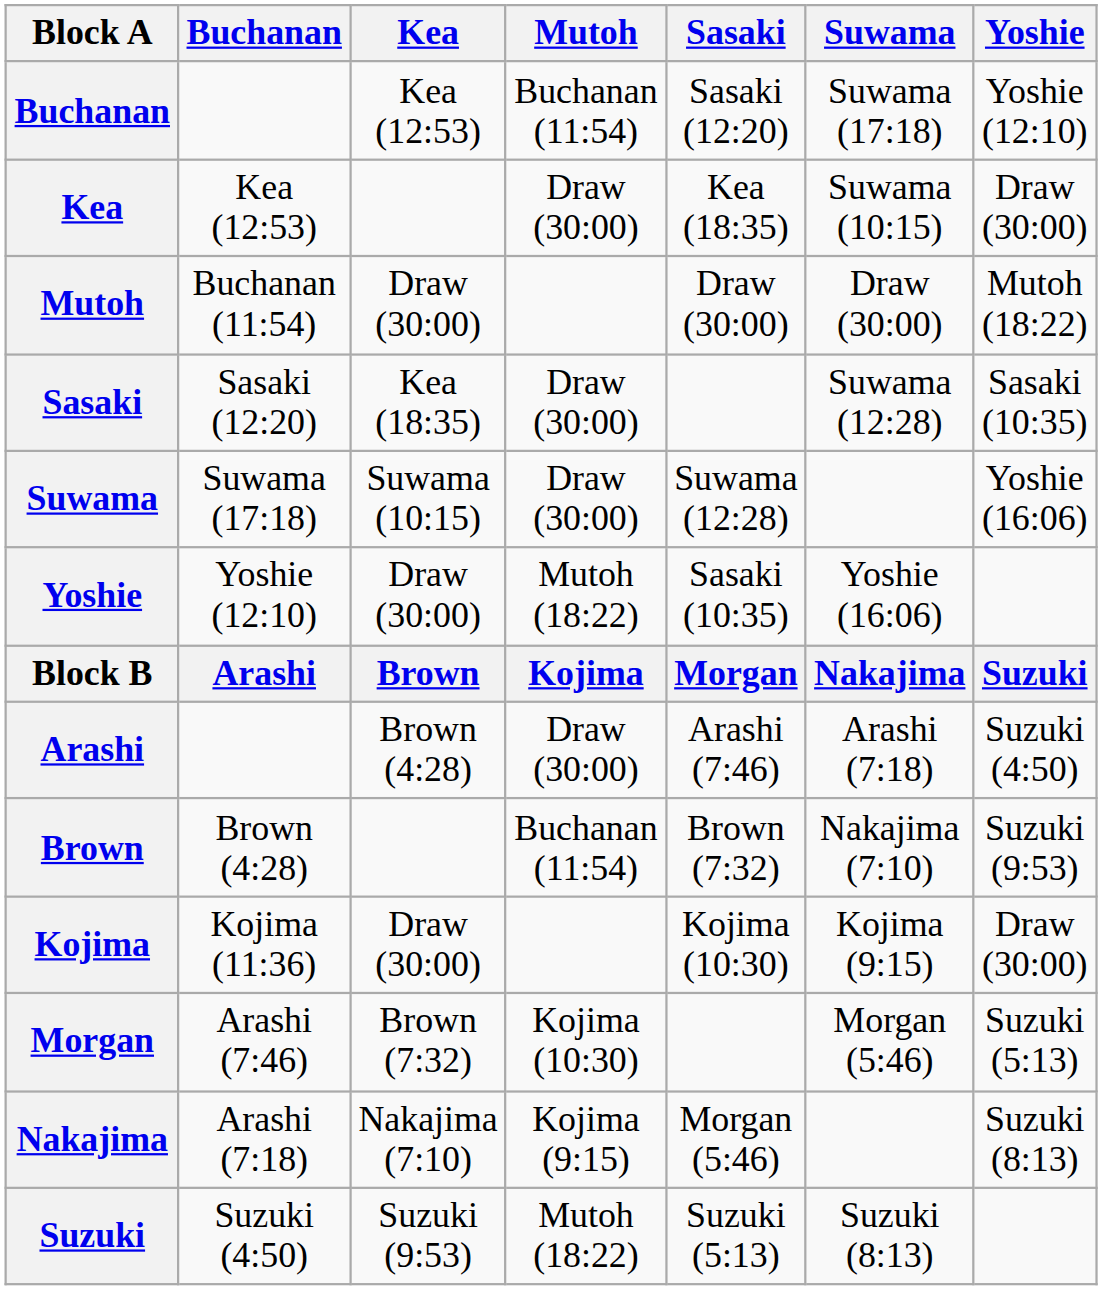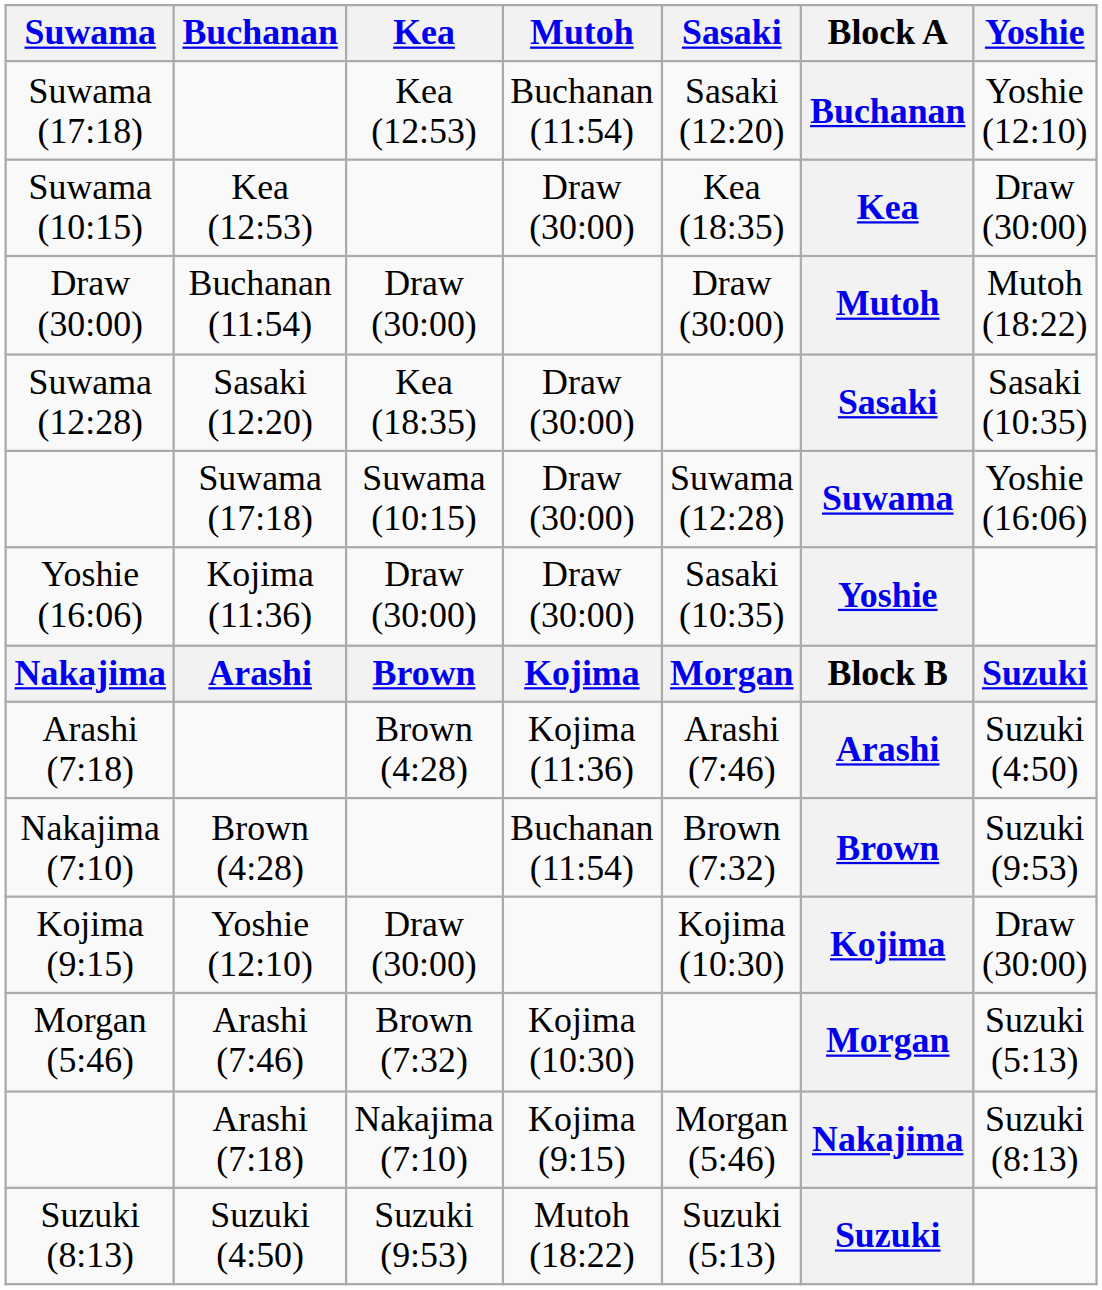columns swapped: (92, 32) <-> (890, 32)
(264, 595) Yoshie (12:10) -> (260, 595) Kojima (11:36)
(586, 595) Mutoh (18:22) -> (582, 595) Draw (30:00)
(586, 749) Draw (30:00) -> (582, 749) Kojima (11:36)
(264, 944) Kojima (11:36) -> (260, 944) Yoshie (12:10)
